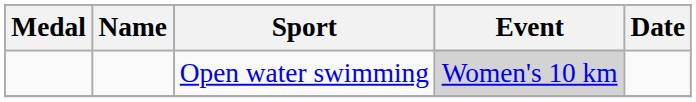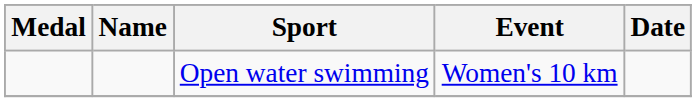(530, 72) lightgrey background -> (530, 72) no background
